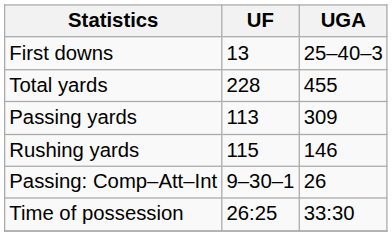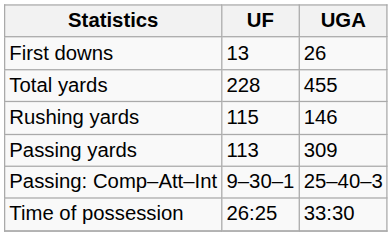(343, 53) 25–40–3 -> (315, 53) 26
rows swapped: (74, 149) <-> (73, 117)
(315, 182) 26 -> (343, 182) 25–40–3
